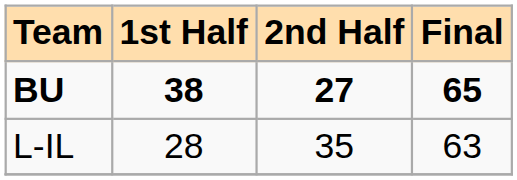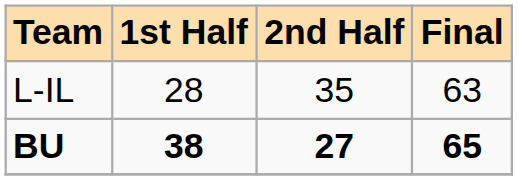rows swapped: (44, 145) <-> (39, 89)
